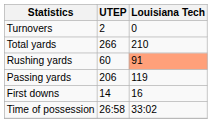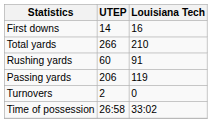rows swapped: (33, 93) <-> (30, 28)
(137, 61) lightsalmon background -> (137, 61) no background
